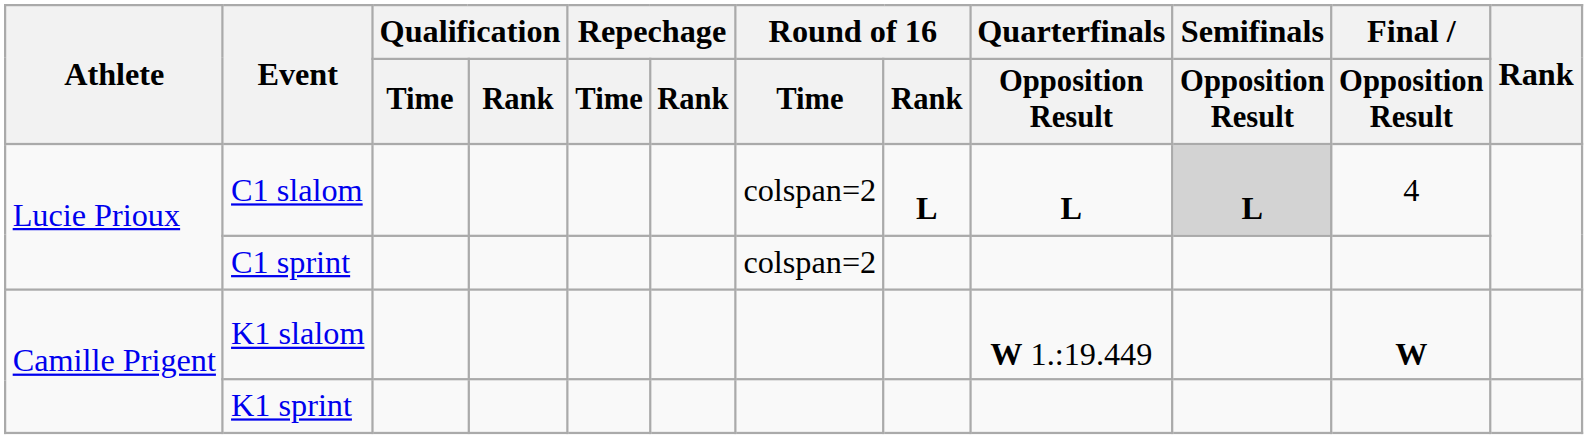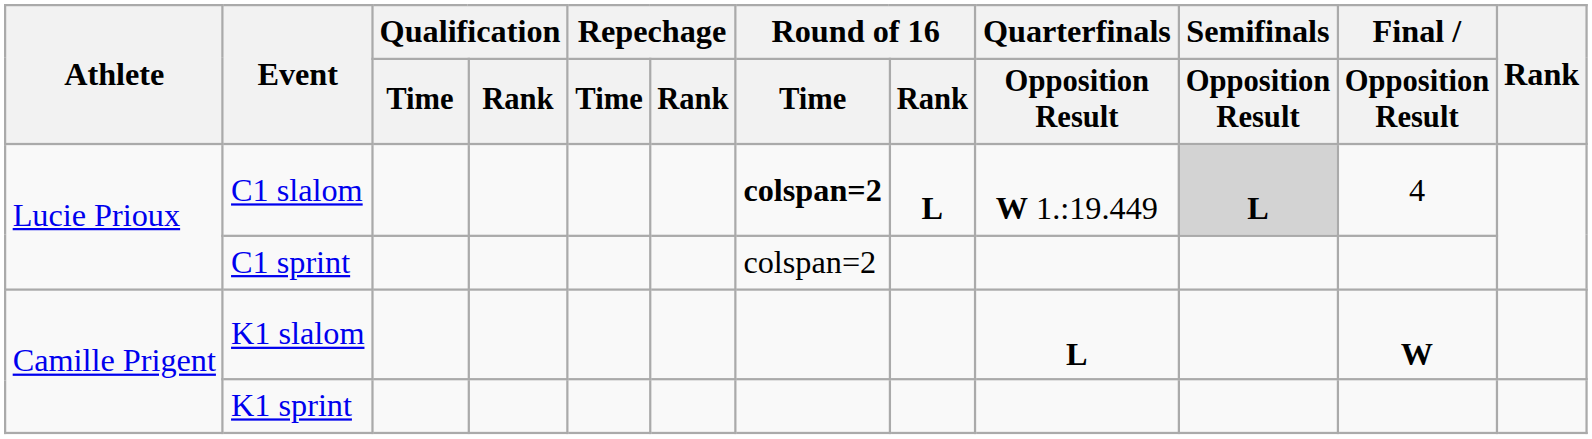(810, 189) normal -> (813, 189) bold
(1071, 208) L -> (1077, 208) W 1.:19.449
(1071, 353) W 1.:19.449 -> (1077, 353) L
